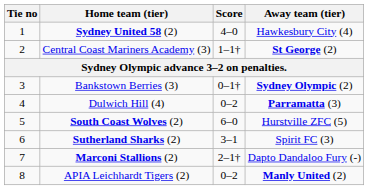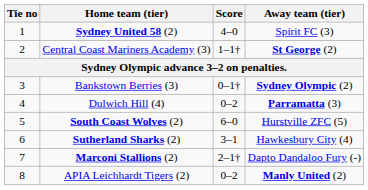(304, 31) Hawkesbury City (4) -> (304, 31) Spirit FC (3)
(304, 139) Spirit FC (3) -> (304, 139) Hawkesbury City (4)
